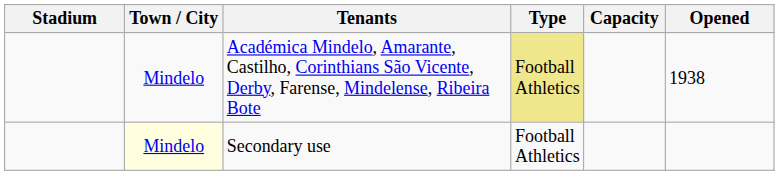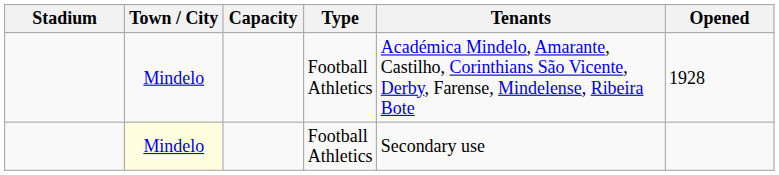columns swapped: (624, 18) <-> (367, 18)
(547, 77) khaki background -> (340, 77) no background
(687, 77) 1938 -> (687, 77) 1928
